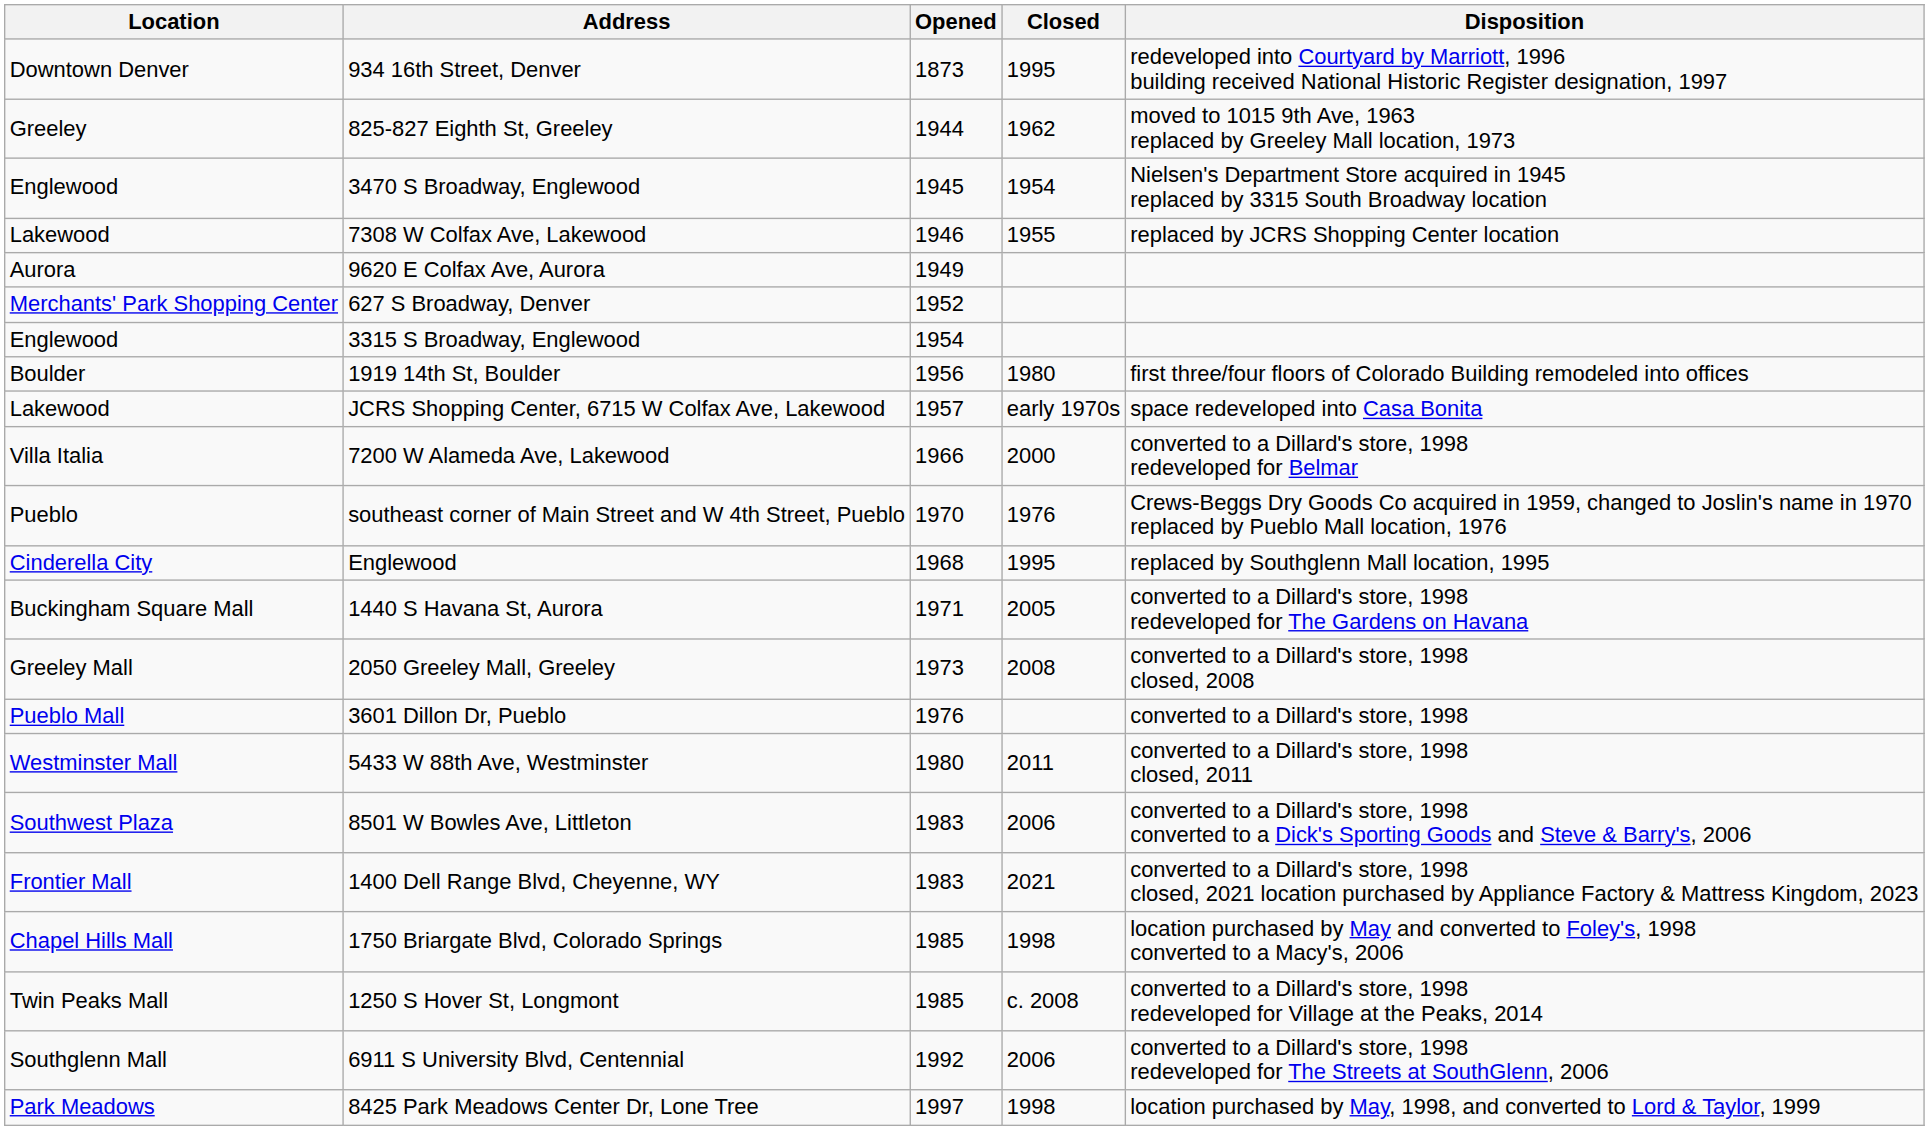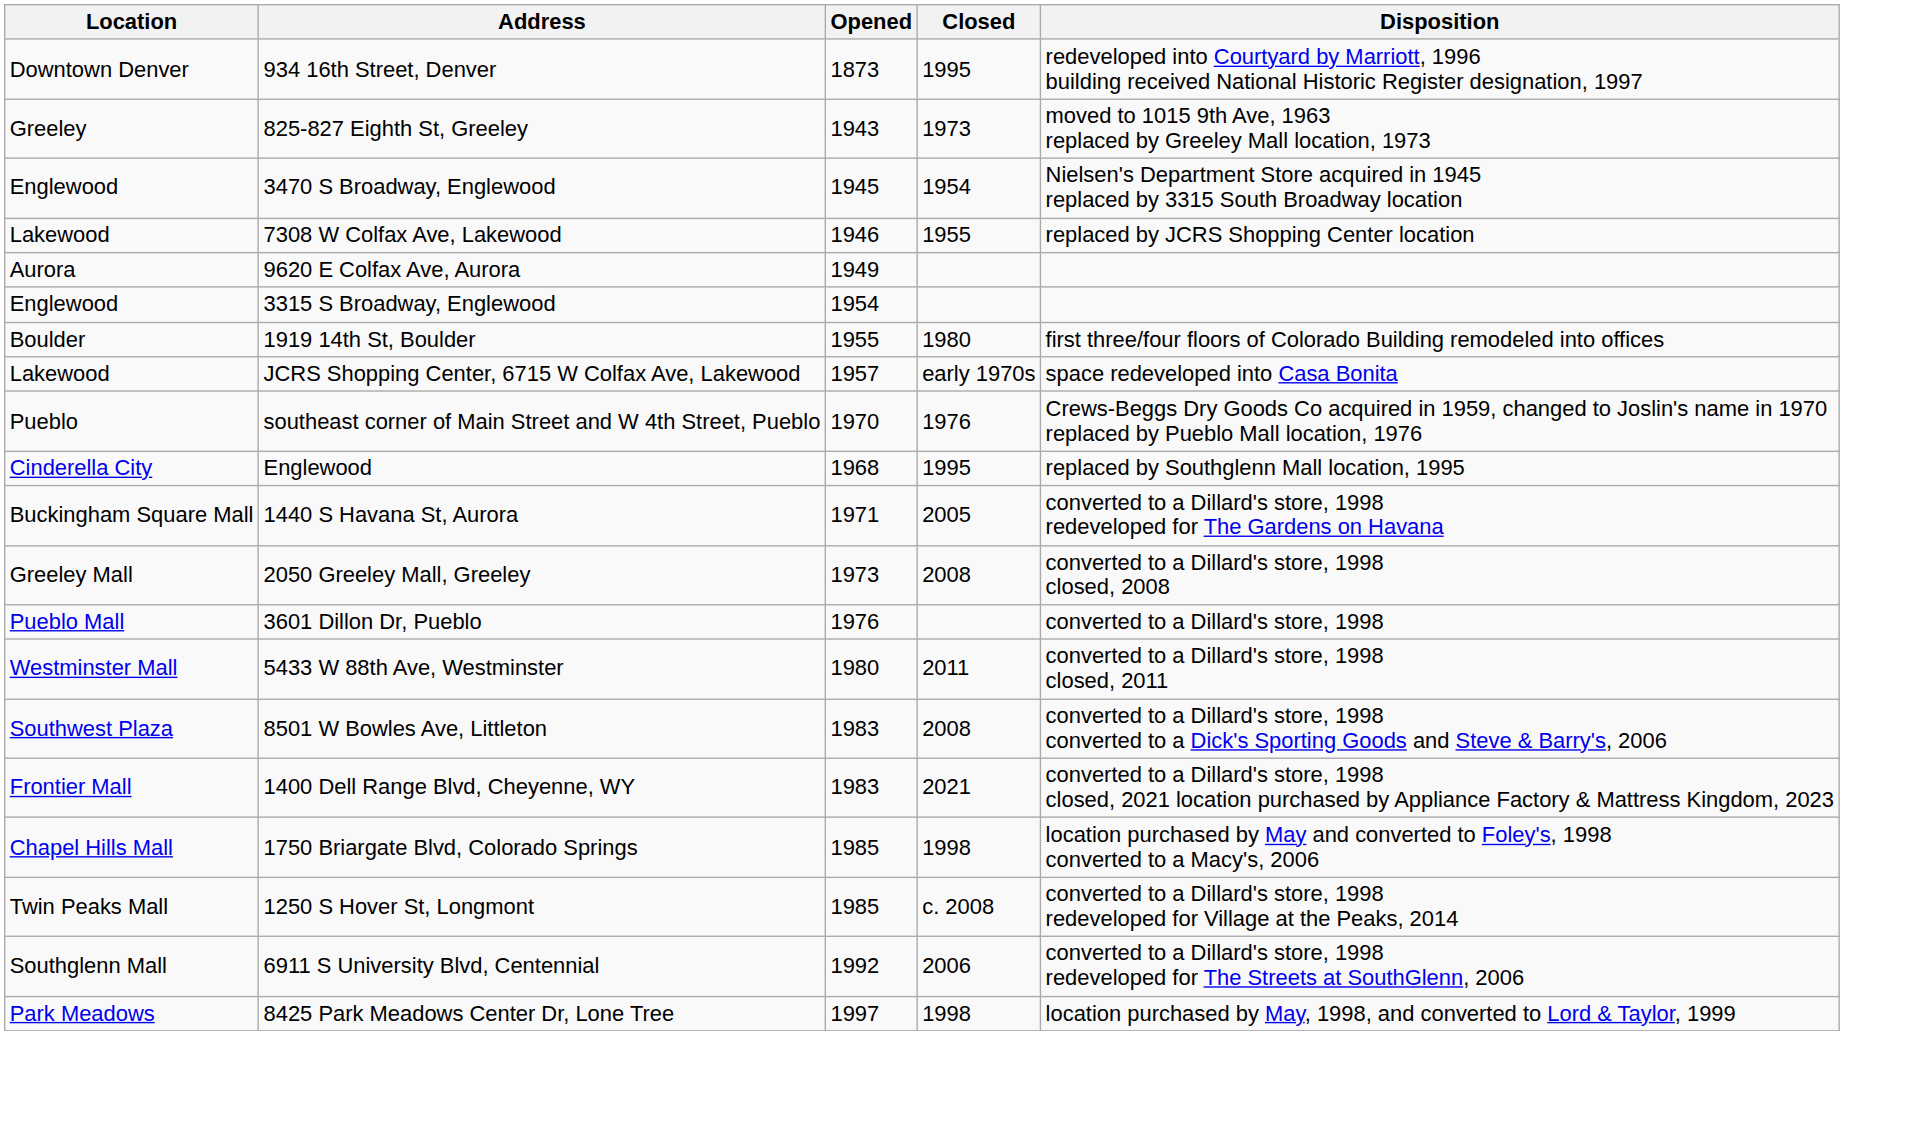(939, 128) 1944 -> (855, 128) 1943
(1031, 128) 1962 -> (947, 128) 1973
- row: (469, 304)
(939, 373) 1956 -> (855, 339) 1955
- row: (509, 455)
(1031, 822) 2006 -> (947, 728) 2008
